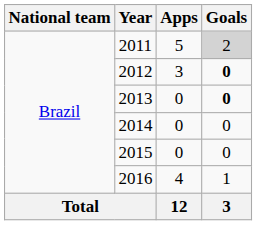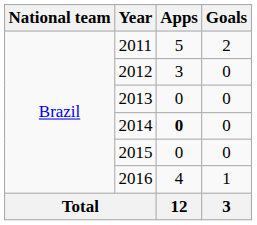(226, 44) lightgrey background -> (226, 44) no background
(226, 71) bold -> (226, 71) normal
(226, 98) bold -> (226, 98) normal
(179, 125) normal -> (179, 125) bold
